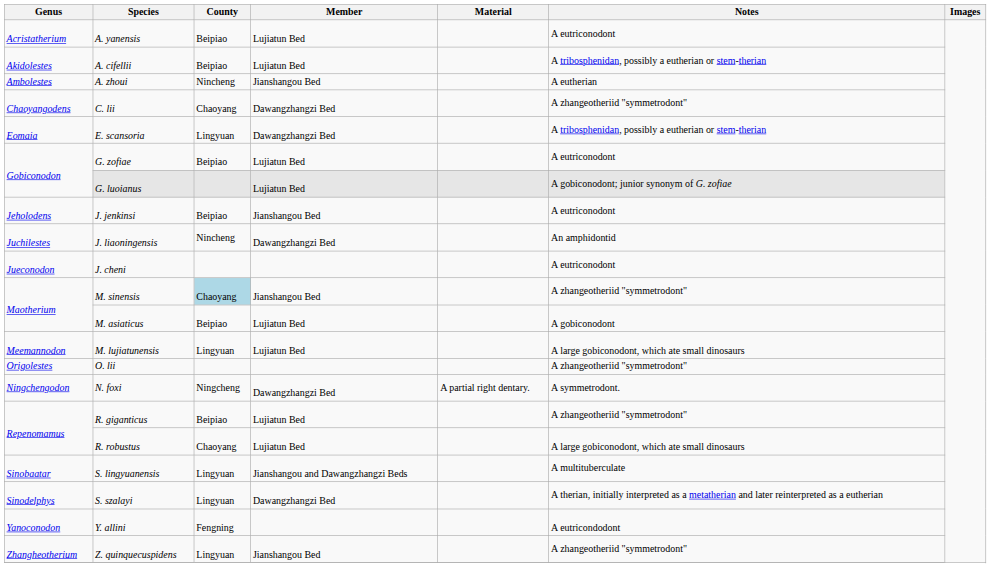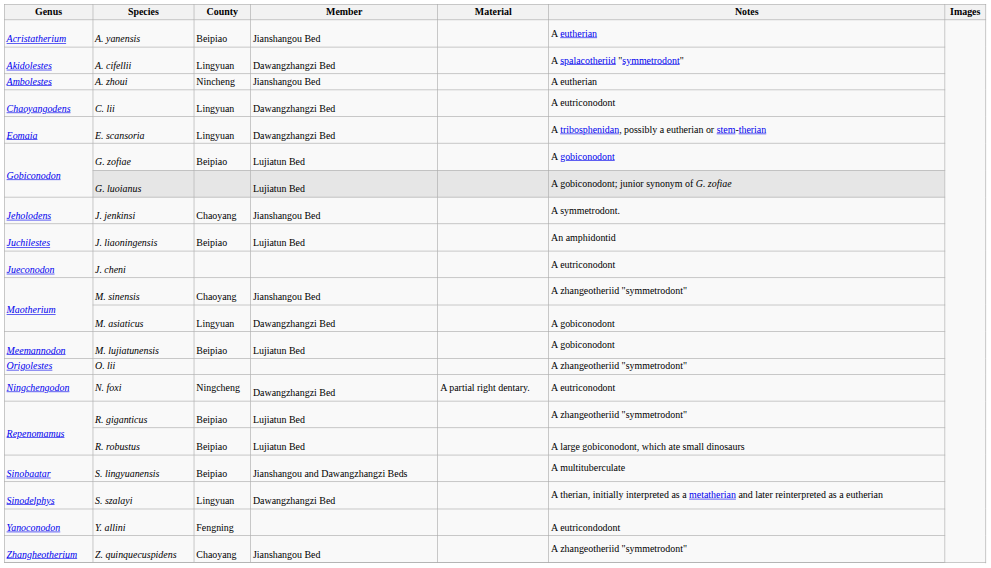(279, 39) Lujiatun Bed -> (287, 39) Jianshangou Bed
(583, 33) A eutriconodont -> (574, 33) A eutherian
(212, 66) Beipiao -> (215, 66) Lingyuan
(279, 66) Lujiatun Bed -> (294, 66) Dawangzhangzi Bed
(659, 60) A tribosphenidan, possibly a eutherian or stem-therian -> (617, 60) A spalacotheriid "symmetrodont"
(216, 108) Chaoyang -> (215, 108) Lingyuan
(619, 103) A zhangeotheriid "symmetrodont" -> (583, 103) A eutriconodont
(583, 156) A eutriconodont -> (583, 156) A gobiconodont
(212, 216) Beipiao -> (216, 216) Chaoyang
(583, 210) A eutriconodont -> (586, 210) A symmetrodont.
(216, 237) Nincheng -> (212, 243) Beipiao
(294, 243) Dawangzhangzi Bed -> (279, 243) Lujiatun Bed
(216, 297) lightblue background -> (216, 297) no background
(212, 323) Beipiao -> (215, 323) Lingyuan
(279, 323) Lujiatun Bed -> (294, 323) Dawangzhangzi Bed
(215, 350) Lingyuan -> (212, 350) Beipiao
(648, 350) A large gobiconodont, which ate small dinosaurs -> (583, 345) A gobiconodont
(586, 387) A symmetrodont. -> (583, 387) A eutriconodont
(216, 447) Chaoyang -> (212, 447) Beipiao
(215, 474) Lingyuan -> (212, 474) Beipiao
(215, 554) Lingyuan -> (216, 554) Chaoyang
